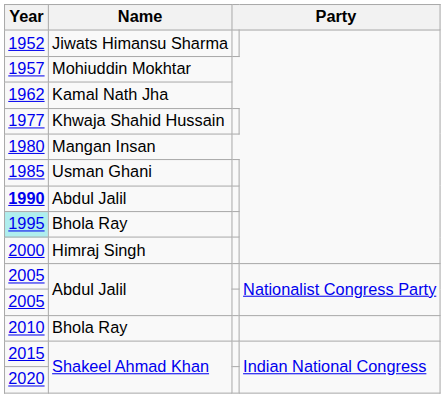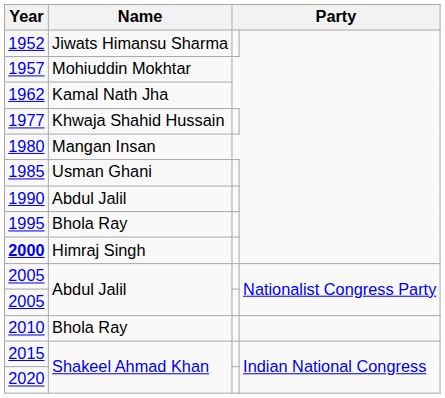(26, 198) bold -> (26, 198) normal
(26, 224) paleturquoise background -> (26, 224) no background
(26, 250) normal -> (26, 250) bold
